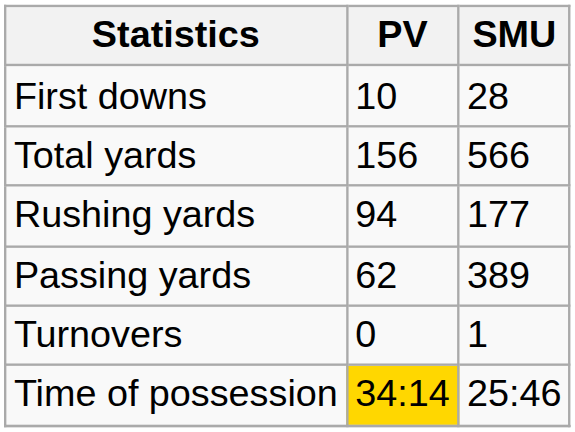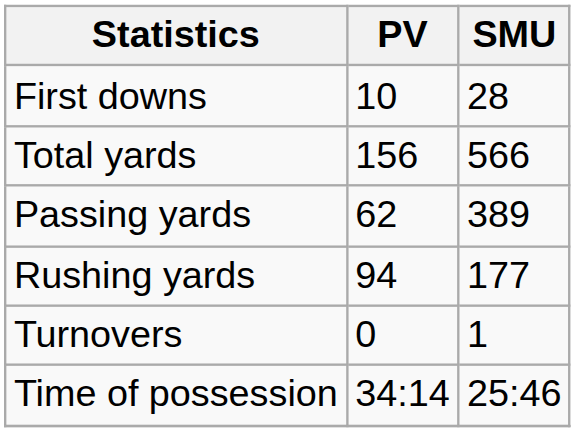rows swapped: (135, 214) <-> (132, 274)
(402, 394) gold background -> (402, 394) no background
